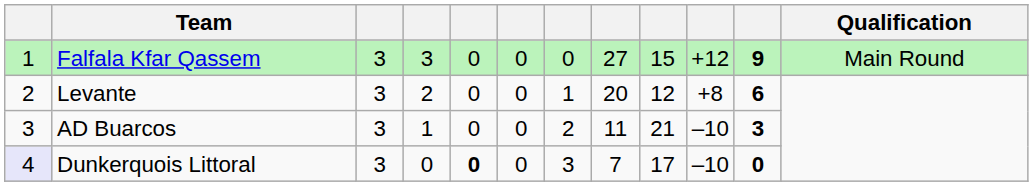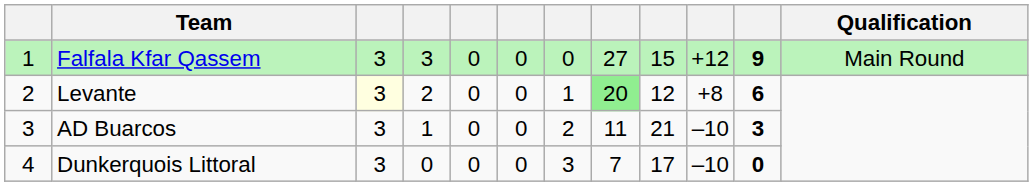(380, 93) no background -> (380, 93) lightyellow background
(615, 93) no background -> (615, 93) lightgreen background
(28, 164) lavender background -> (28, 164) no background
(474, 164) bold -> (474, 164) normal
